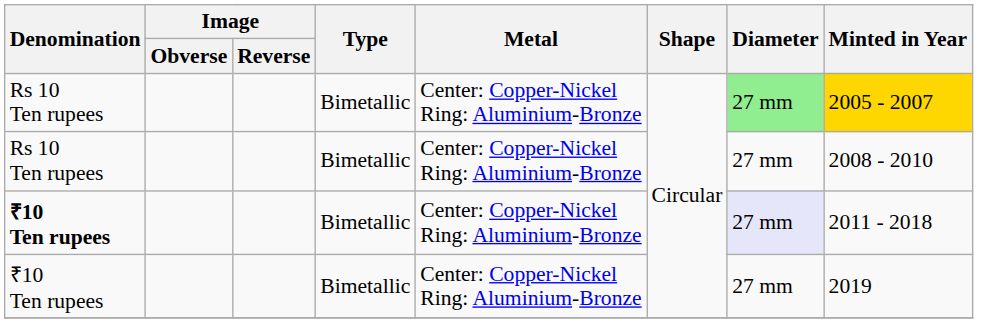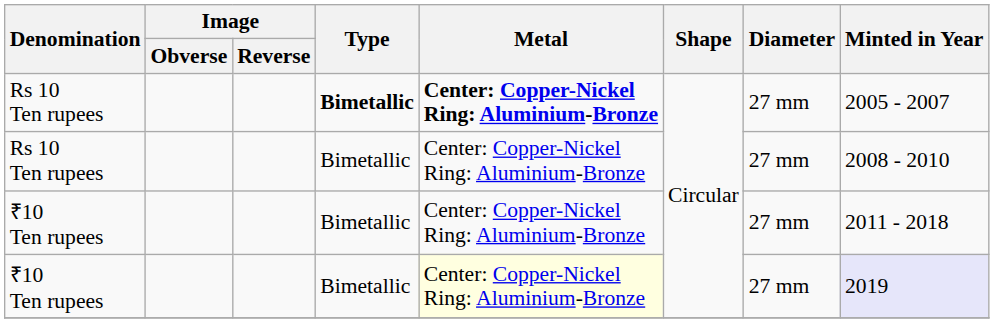(365, 102) normal -> (367, 102) bold
(531, 102) normal -> (541, 102) bold
(763, 102) lightgreen background -> (779, 102) no background
(881, 102) gold background -> (897, 102) no background
(60, 224) bold -> (57, 224) normal
(763, 222) lavender background -> (779, 222) no background
(531, 286) no background -> (535, 286) lightyellow background
(850, 286) no background -> (867, 286) lavender background
